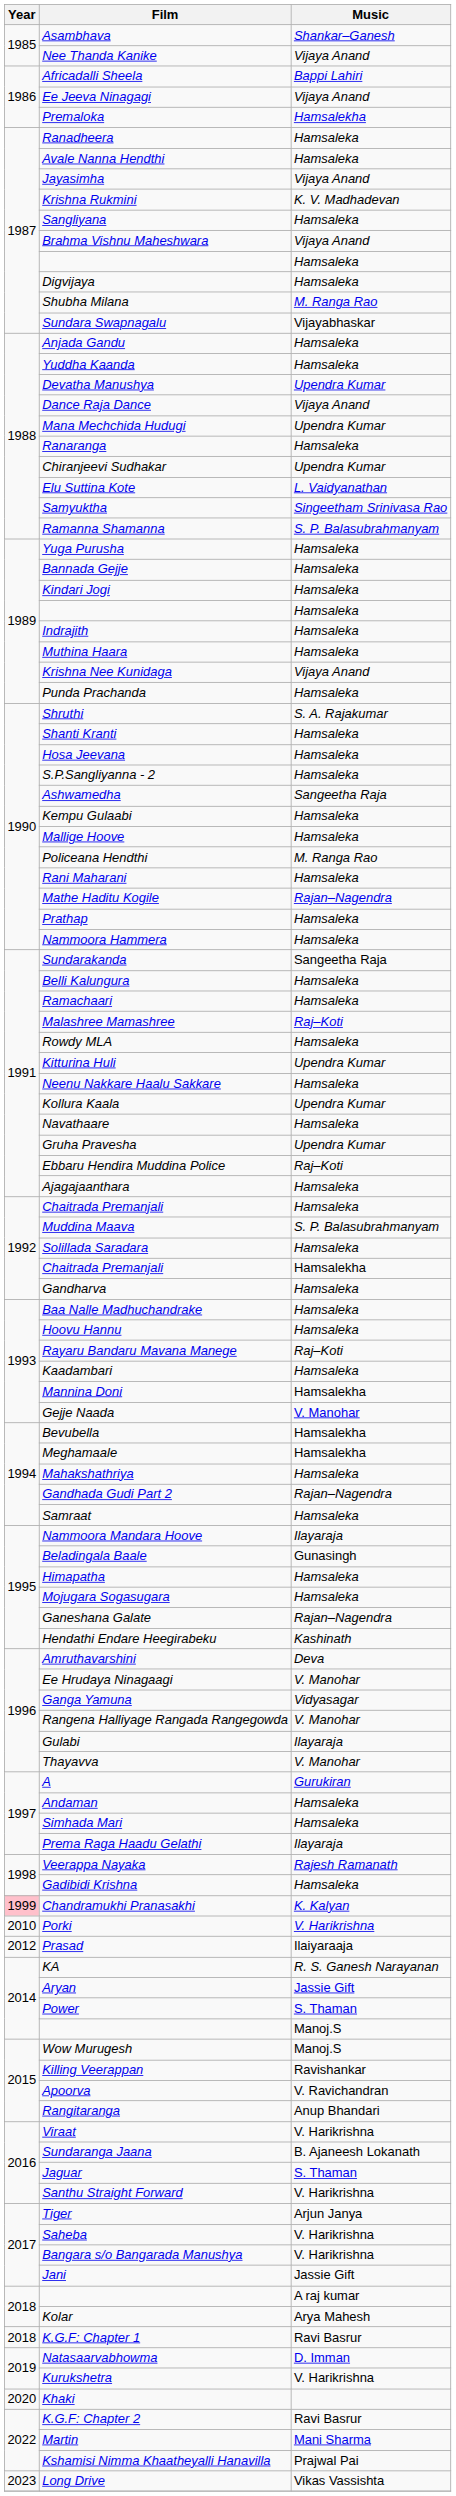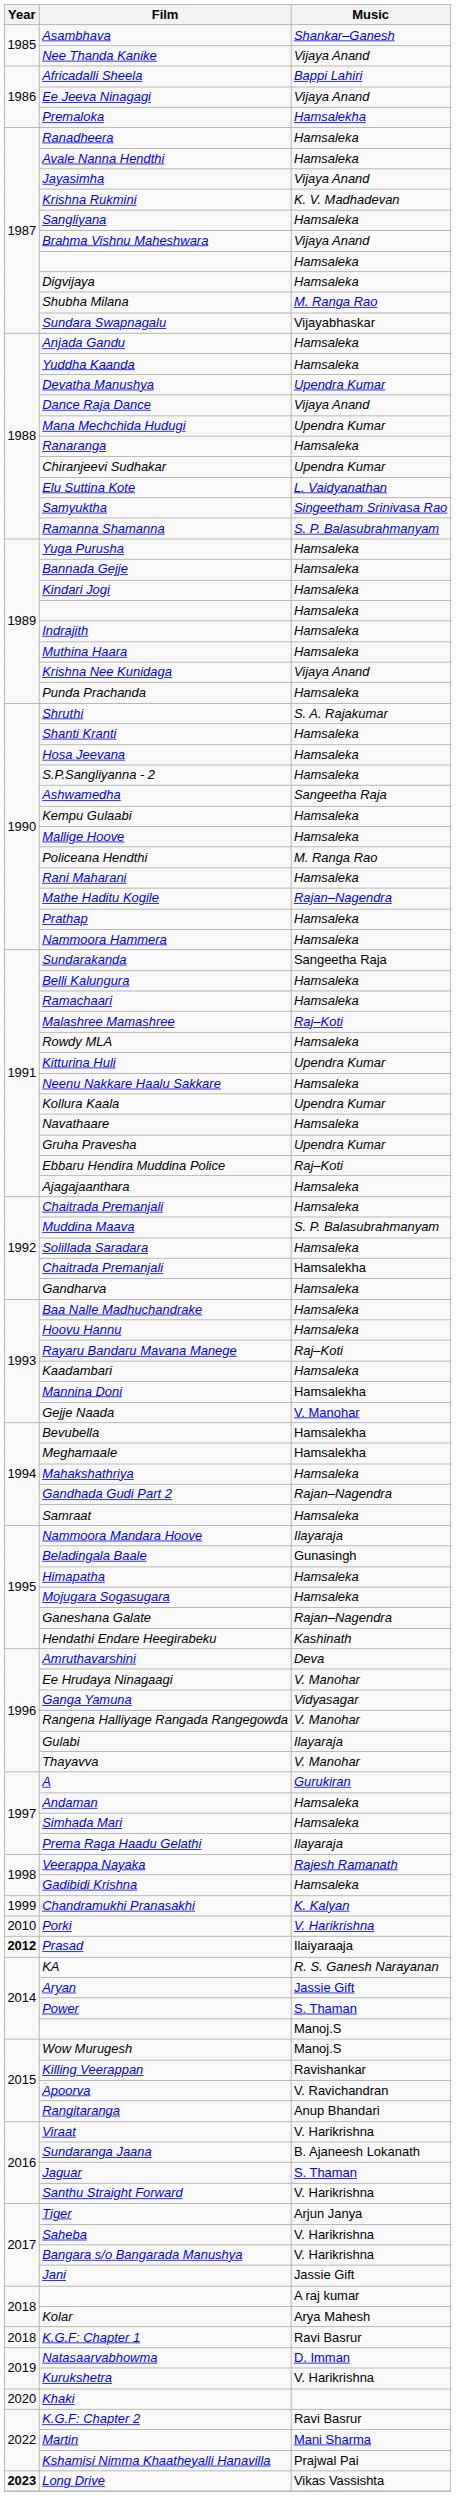(22, 1905) pink background -> (22, 1905) no background
(22, 1946) normal -> (22, 1946) bold
(22, 2481) normal -> (22, 2481) bold
